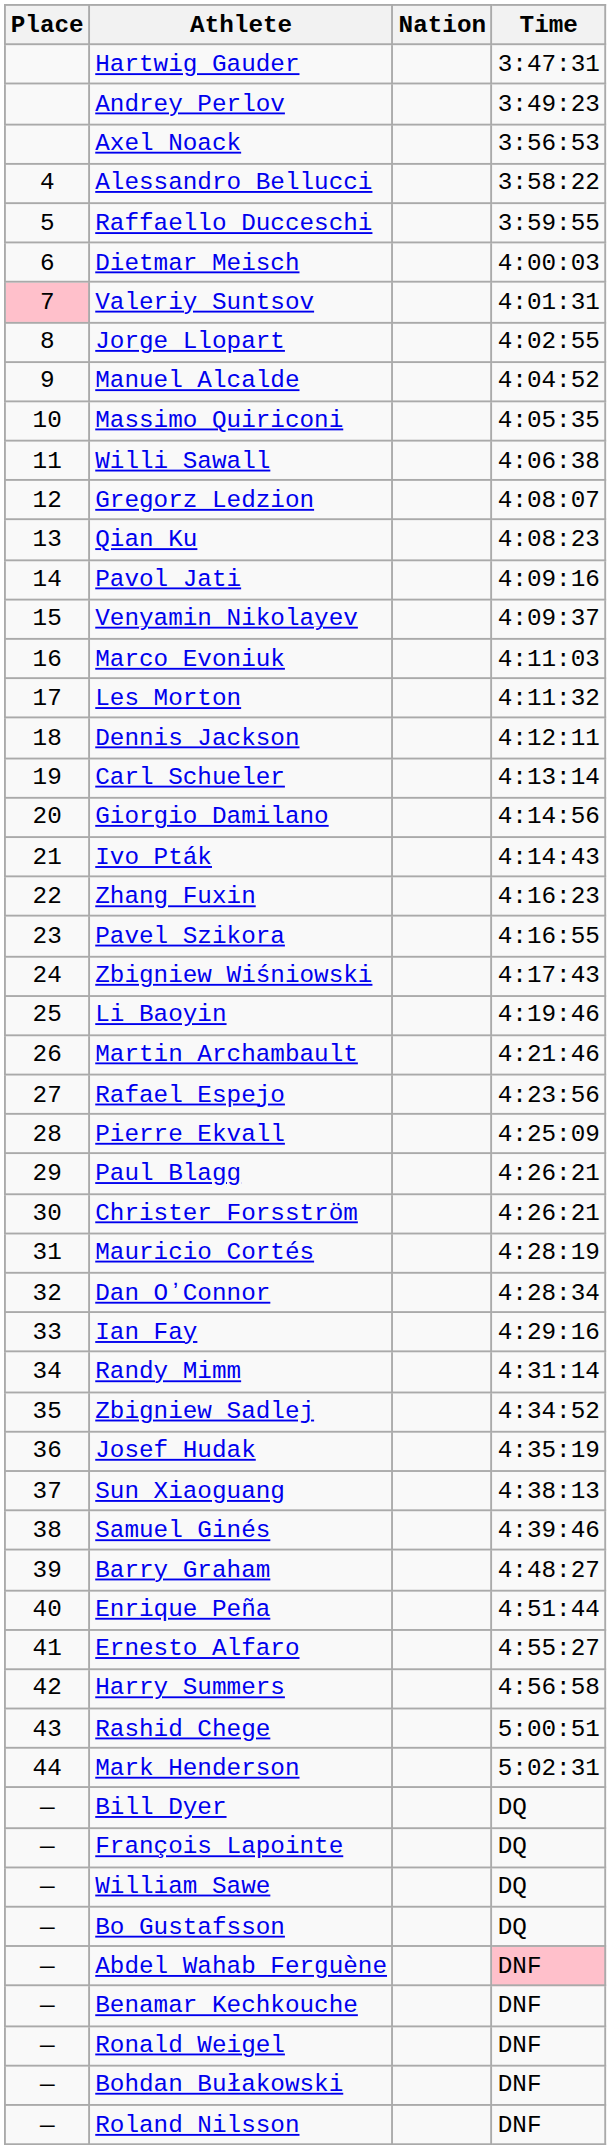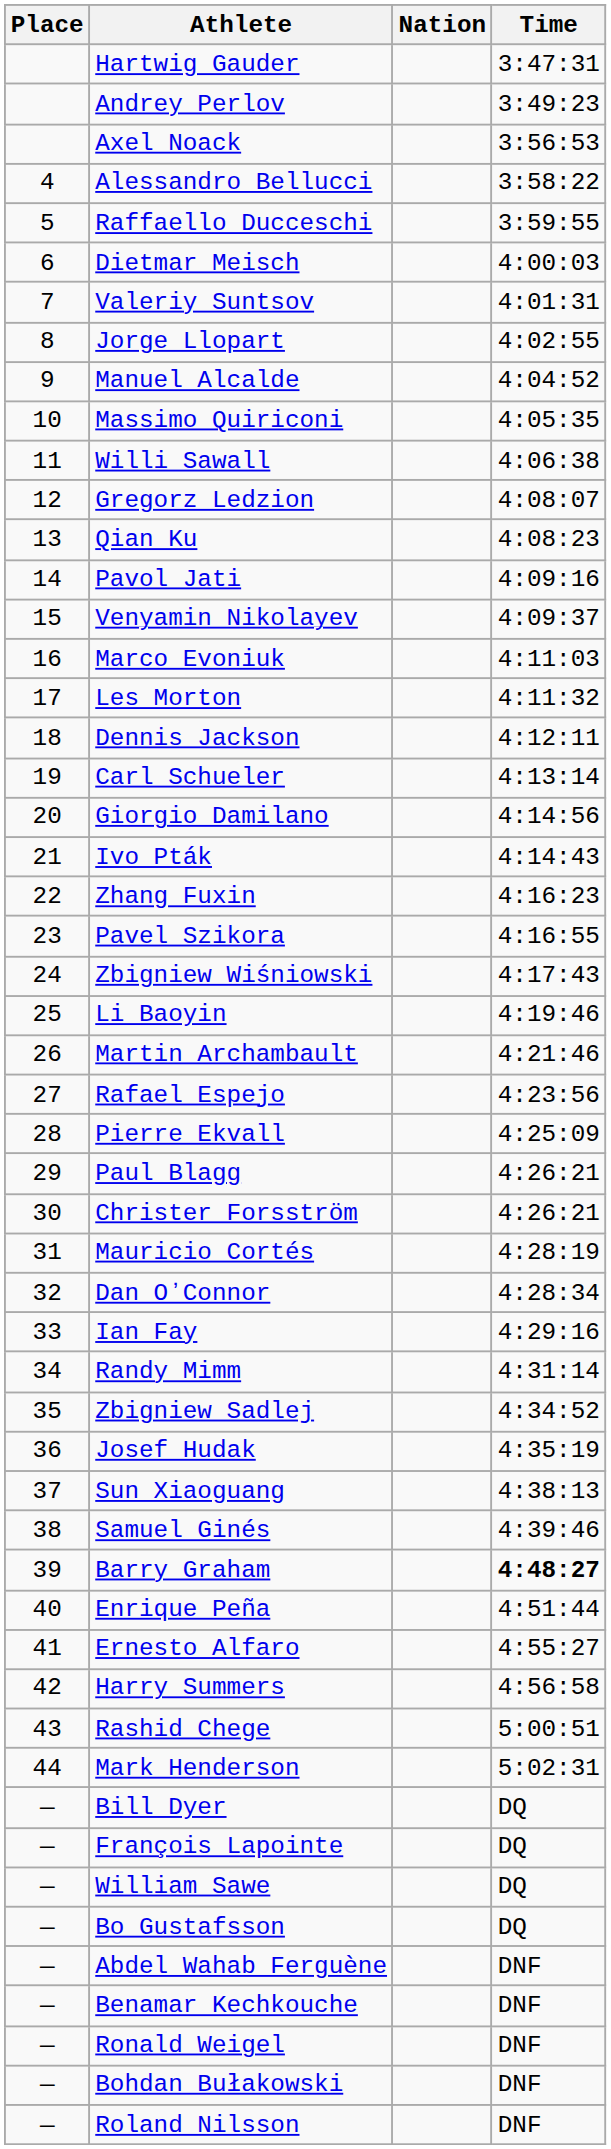(47, 302) pink background -> (47, 302) no background
(549, 1570) normal -> (549, 1570) bold
(520, 1966) pink background -> (520, 1966) no background
